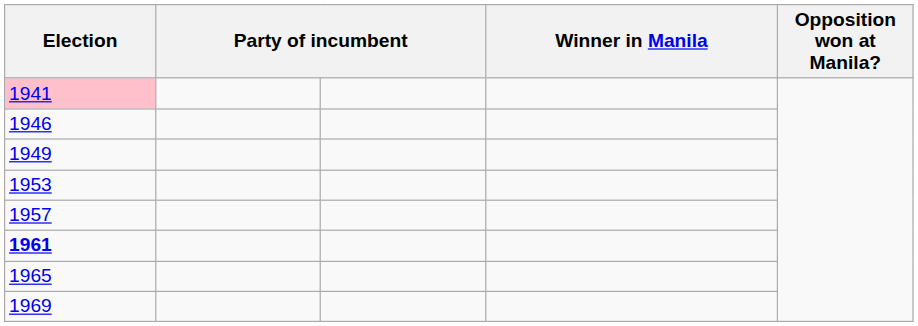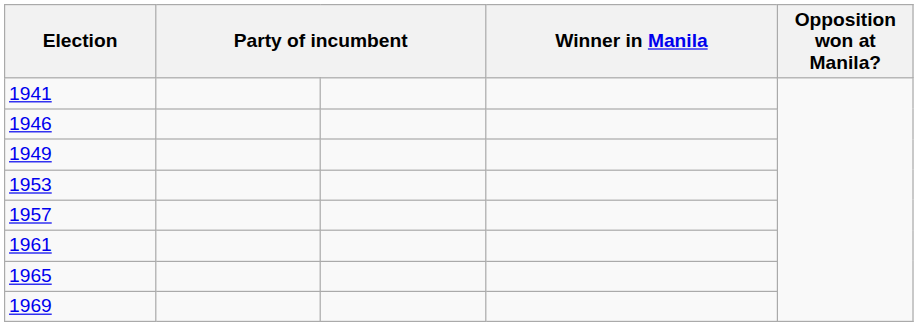(30, 93) pink background -> (30, 93) no background
(30, 245) bold -> (30, 245) normal
